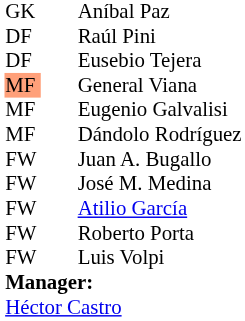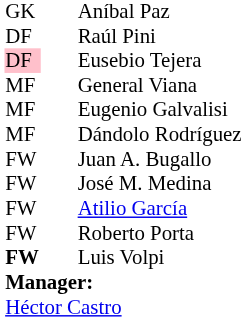(18, 60) no background -> (18, 60) pink background
(20, 85) lightsalmon background -> (20, 85) no background
(21, 257) normal -> (22, 257) bold
